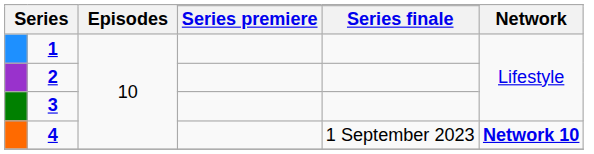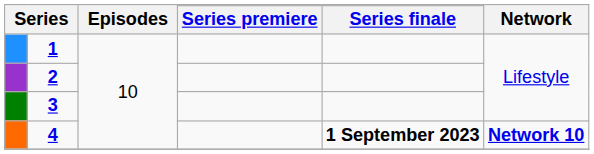(400, 134) normal -> (403, 134) bold
